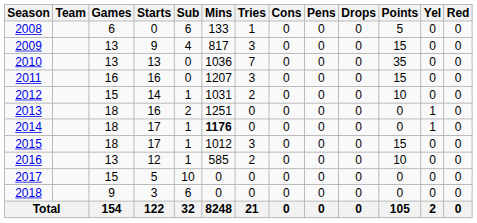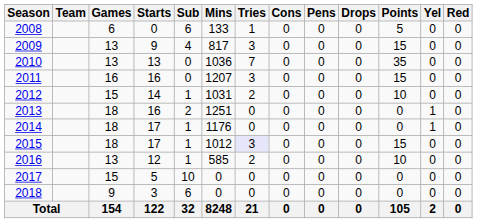(219, 127) bold -> (219, 127) normal
(252, 144) no background -> (252, 144) lavender background
